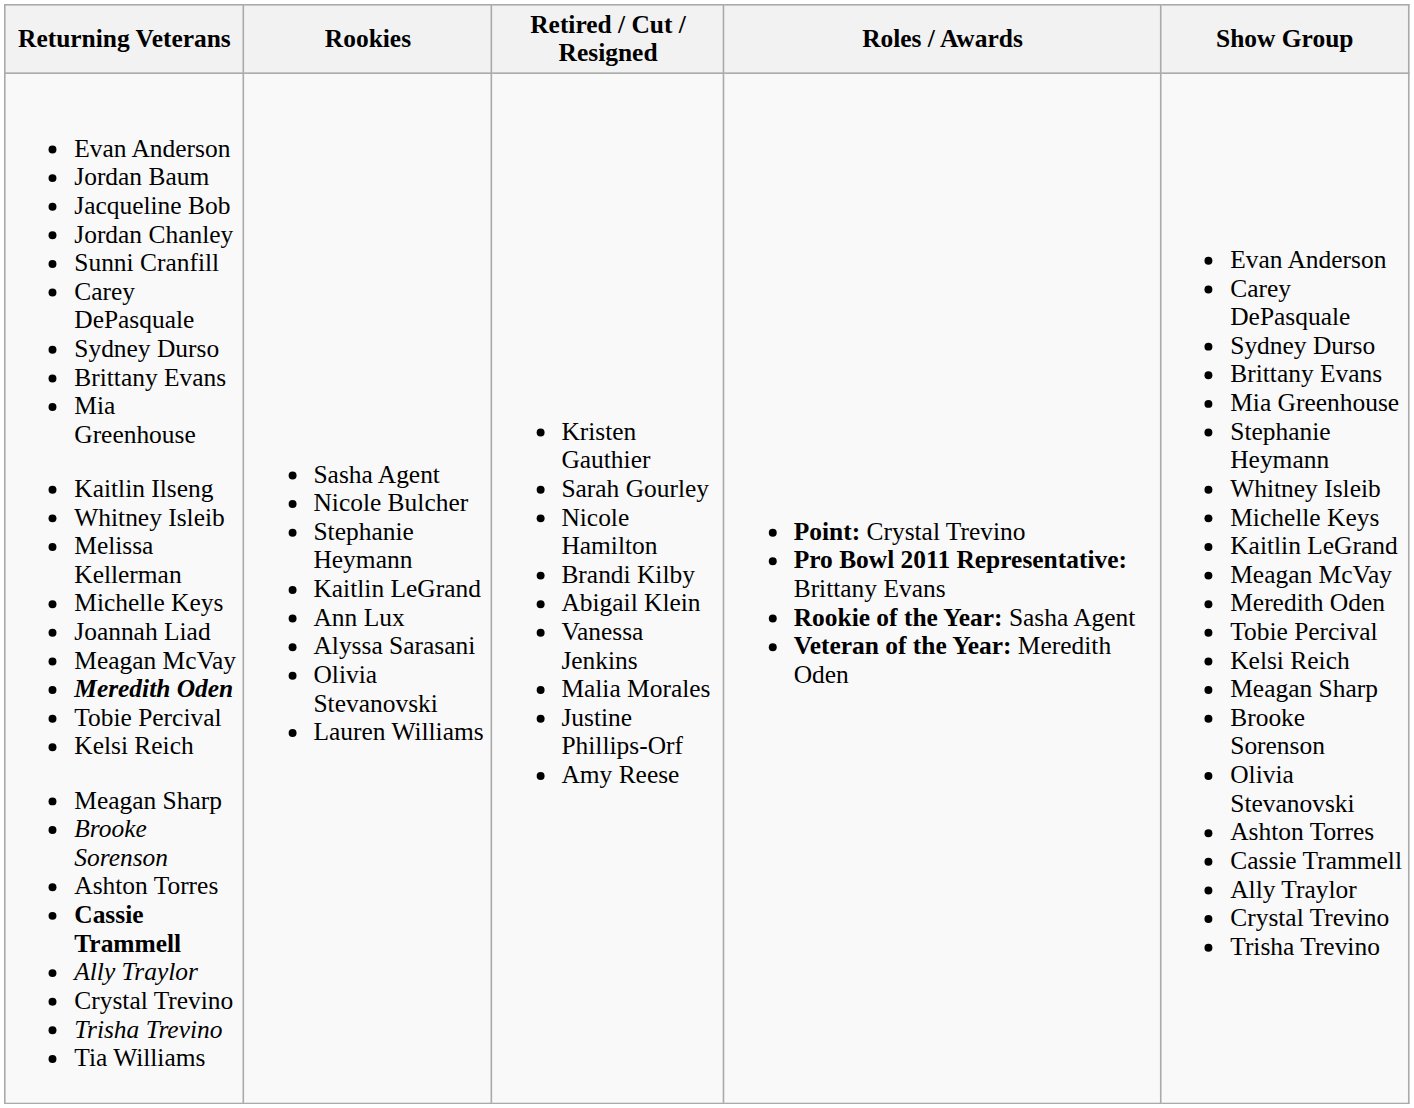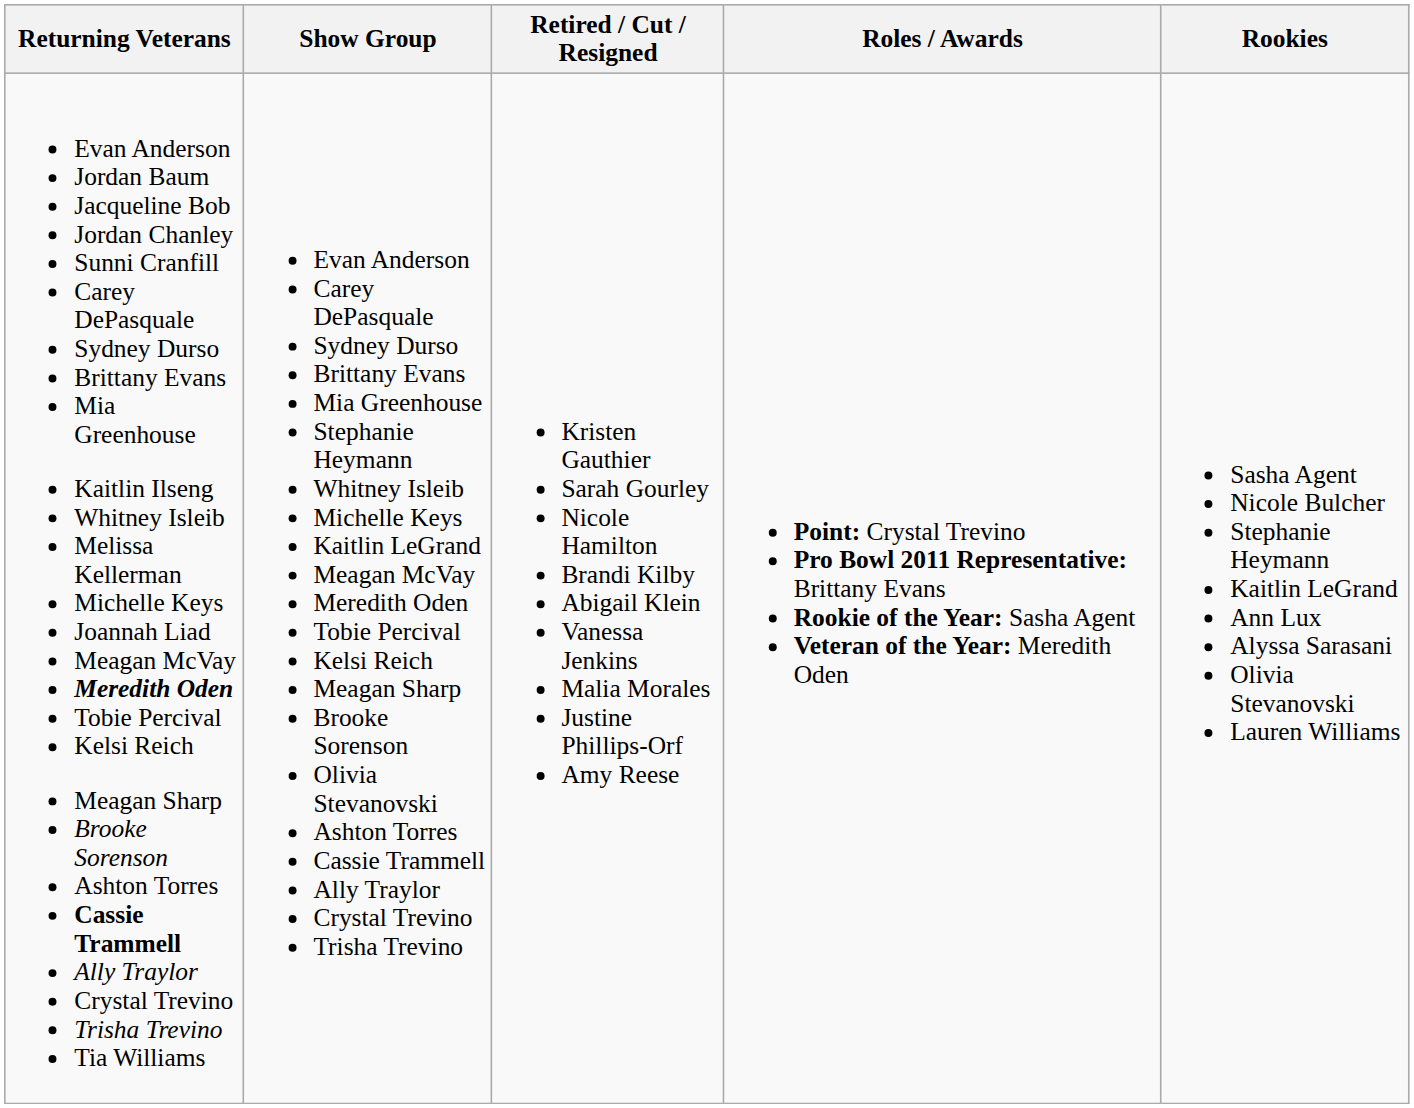columns swapped: (368, 38) <-> (1285, 38)
